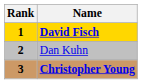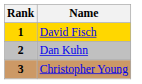(69, 32) bold -> (68, 32) normal
(87, 69) bold -> (84, 69) normal
